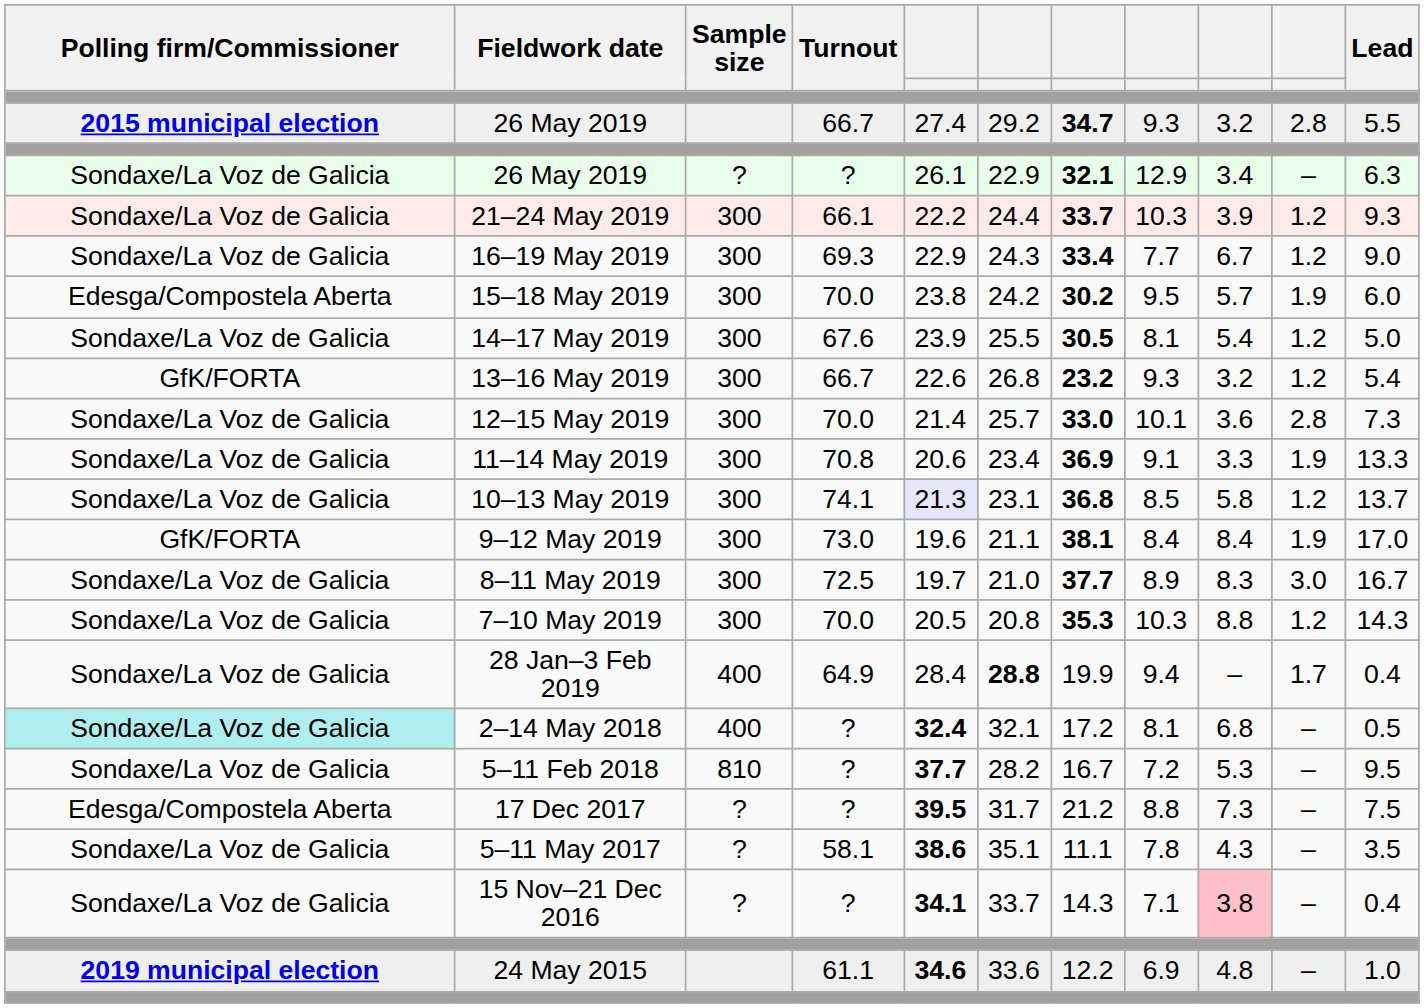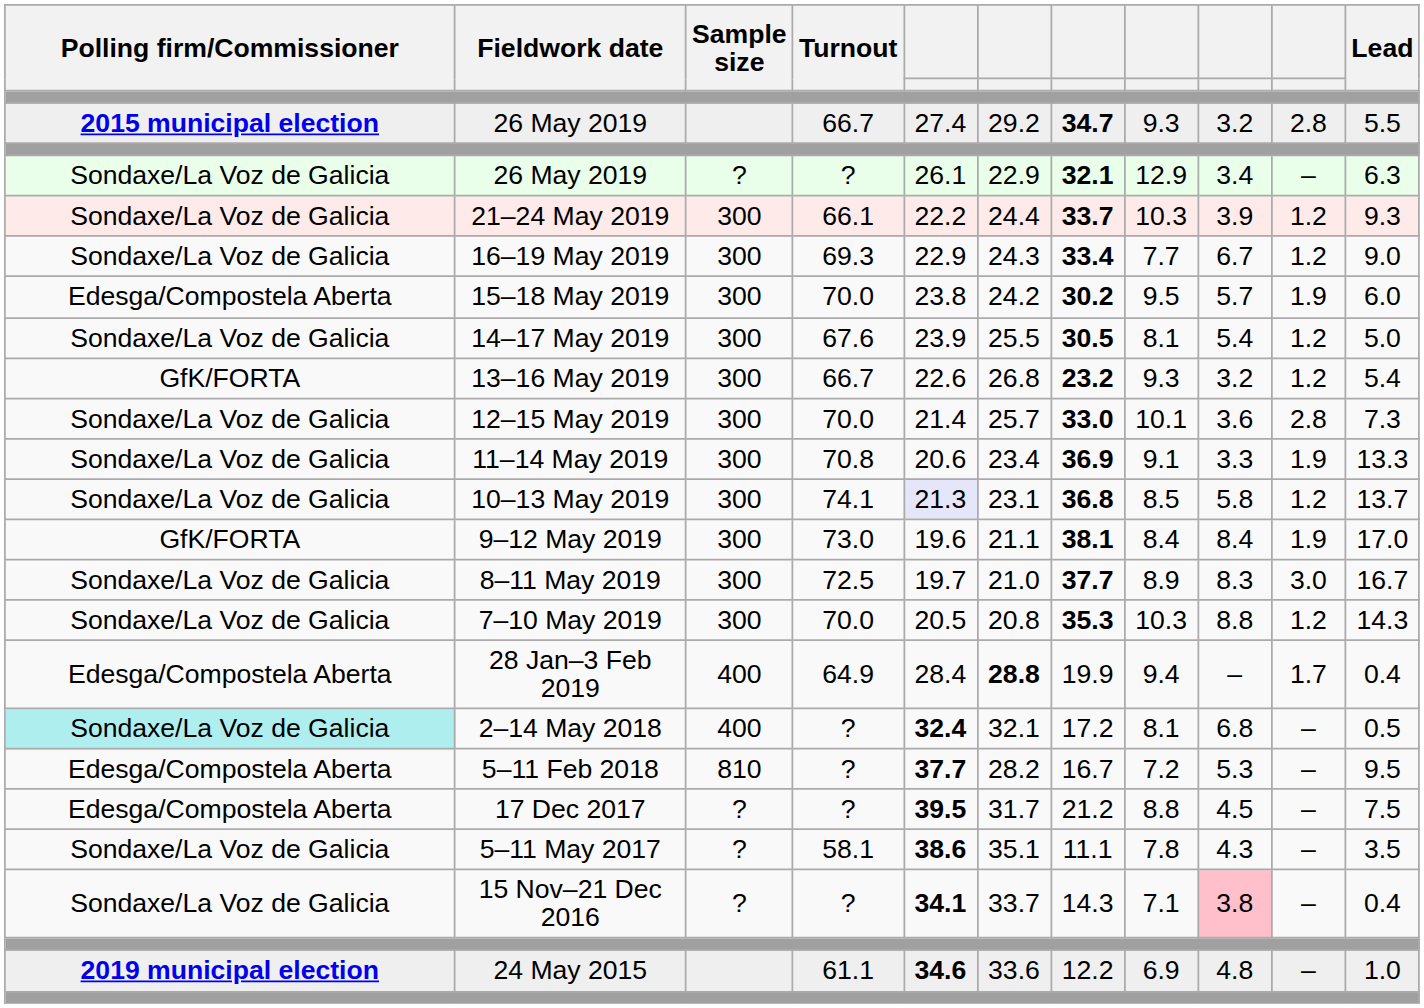(230, 674) Sondaxe/La Voz de Galicia -> (230, 674) Edesga/Compostela Aberta
(230, 768) Sondaxe/La Voz de Galicia -> (230, 768) Edesga/Compostela Aberta
(1235, 809) 7.3 -> (1235, 809) 4.5
